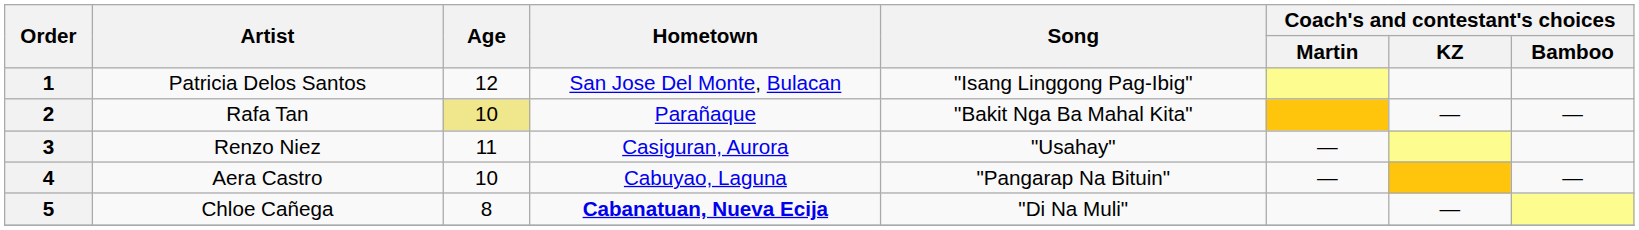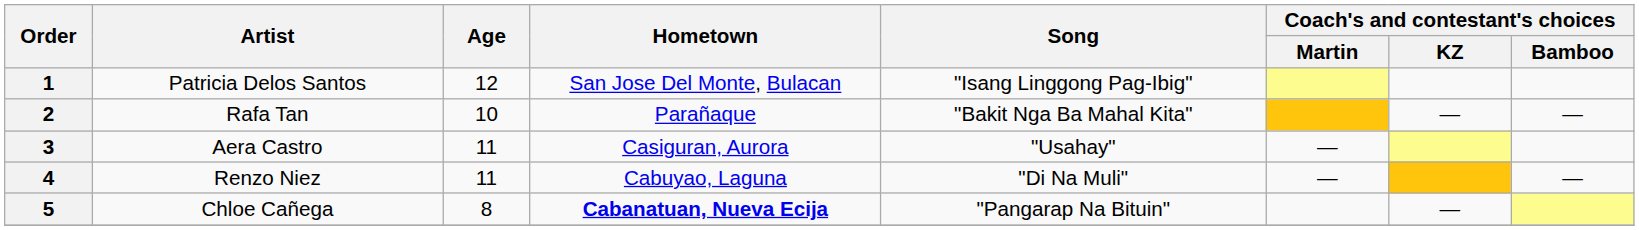(486, 115) khaki background -> (486, 115) no background
(267, 146) Renzo Niez -> (267, 146) Aera Castro
(267, 178) Aera Castro -> (267, 178) Renzo Niez
(486, 178) 10 -> (486, 178) 11
(1073, 178) "Pangarap Na Bituin" -> (1073, 178) "Di Na Muli"
(1073, 209) "Di Na Muli" -> (1073, 209) "Pangarap Na Bituin"
